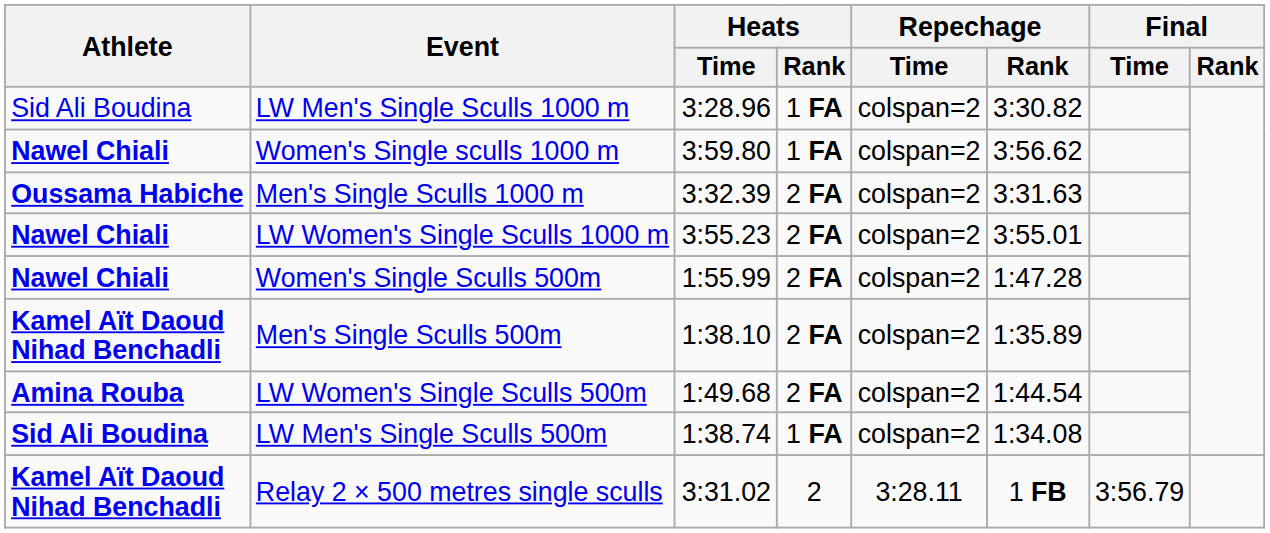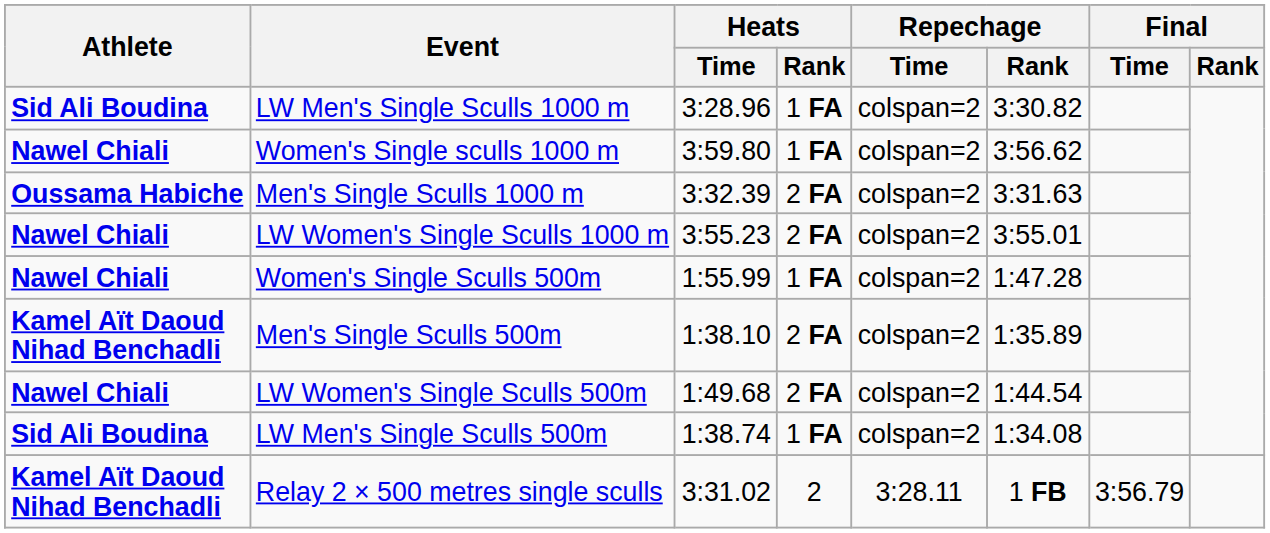(101, 109) normal -> (110, 109) bold
(814, 278) 2 FA -> (814, 278) 1 FA
(97, 392) Amina Rouba -> (90, 392) Nawel Chiali
